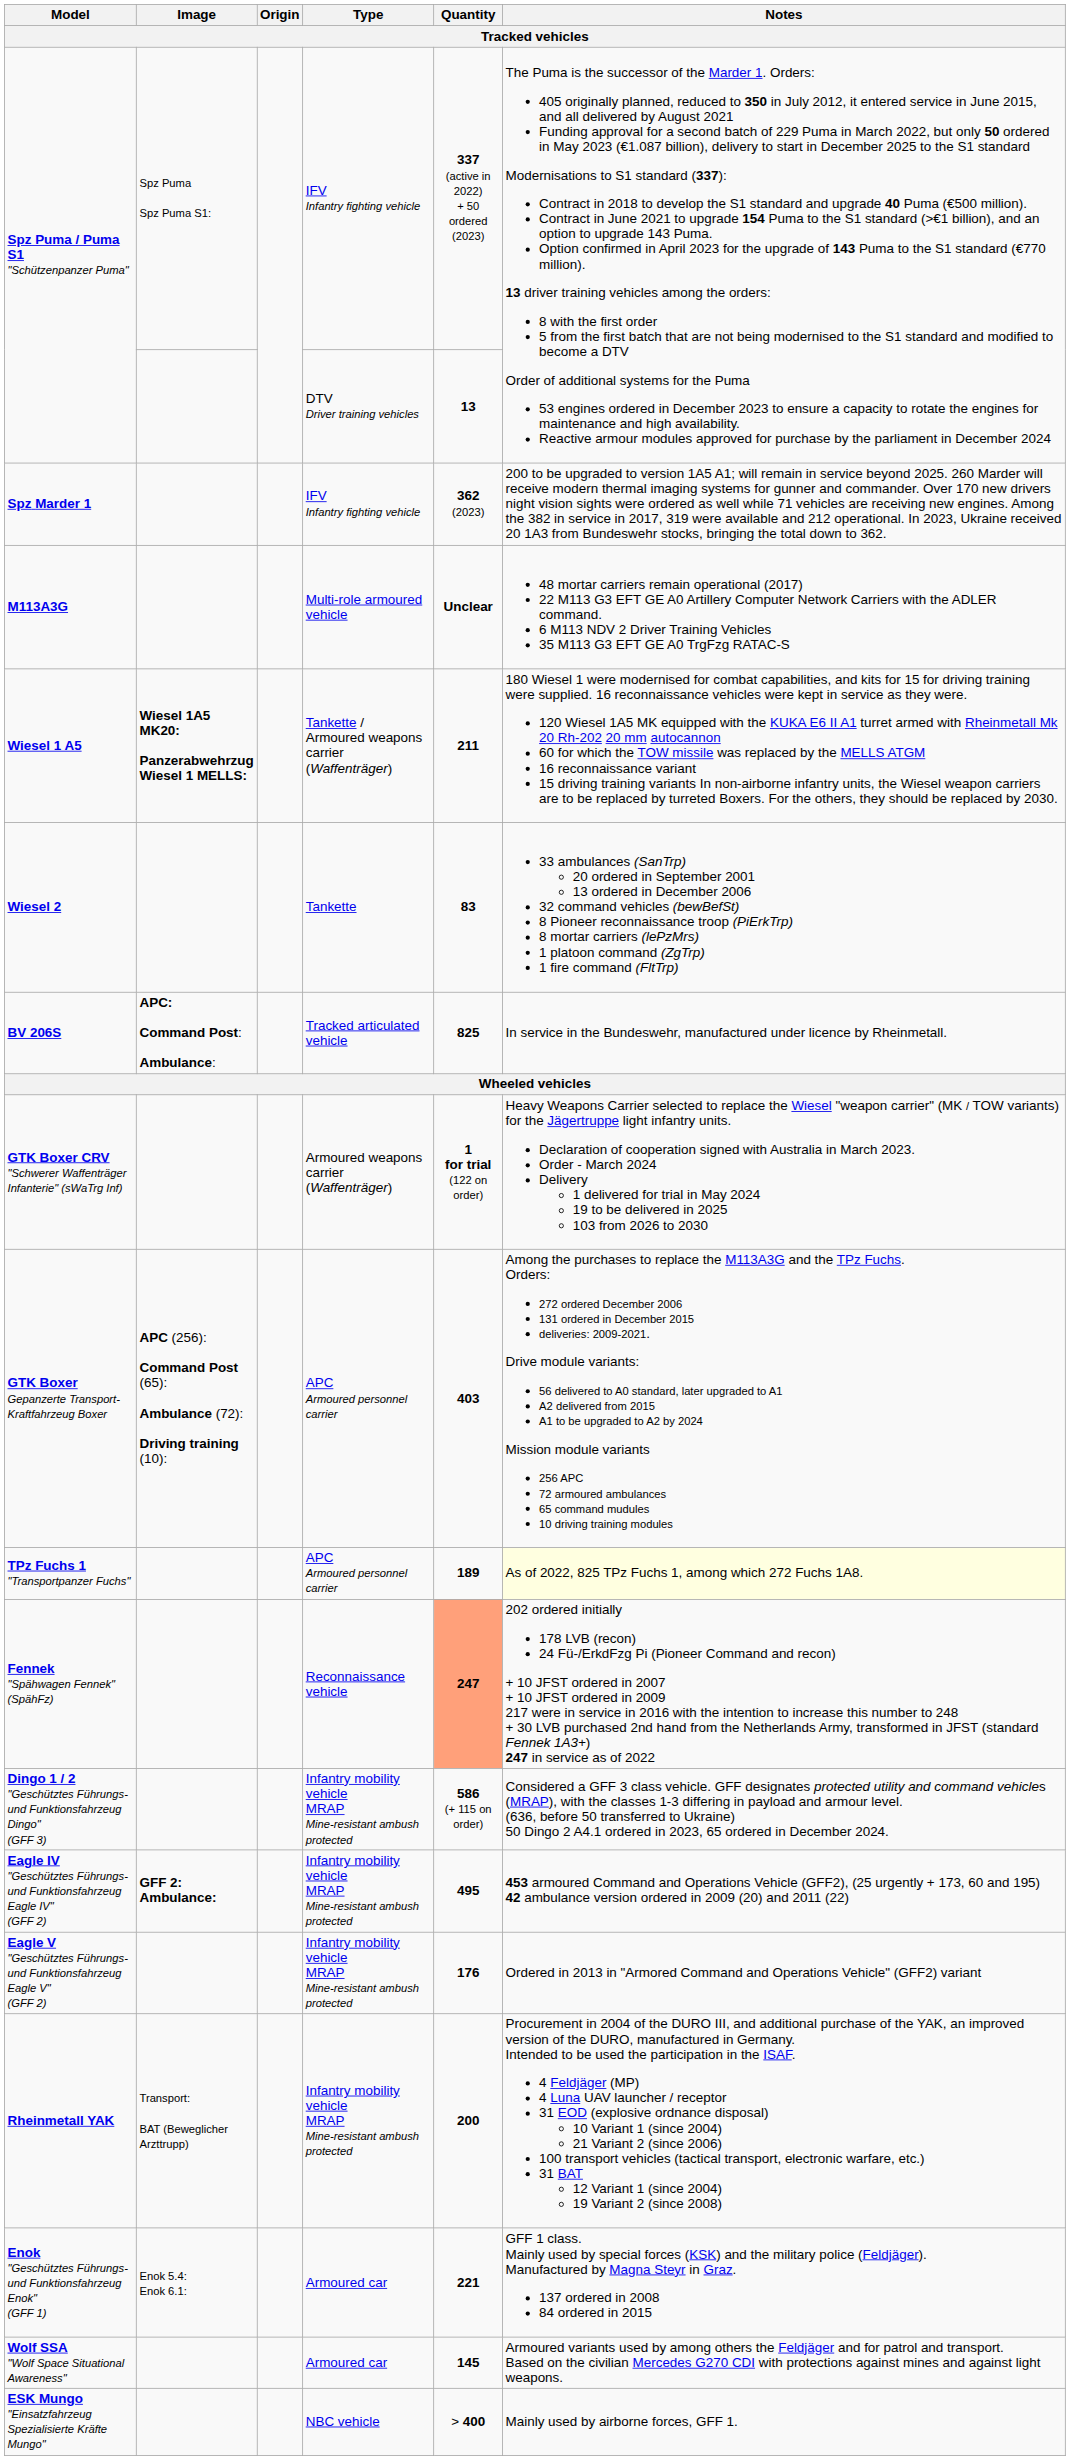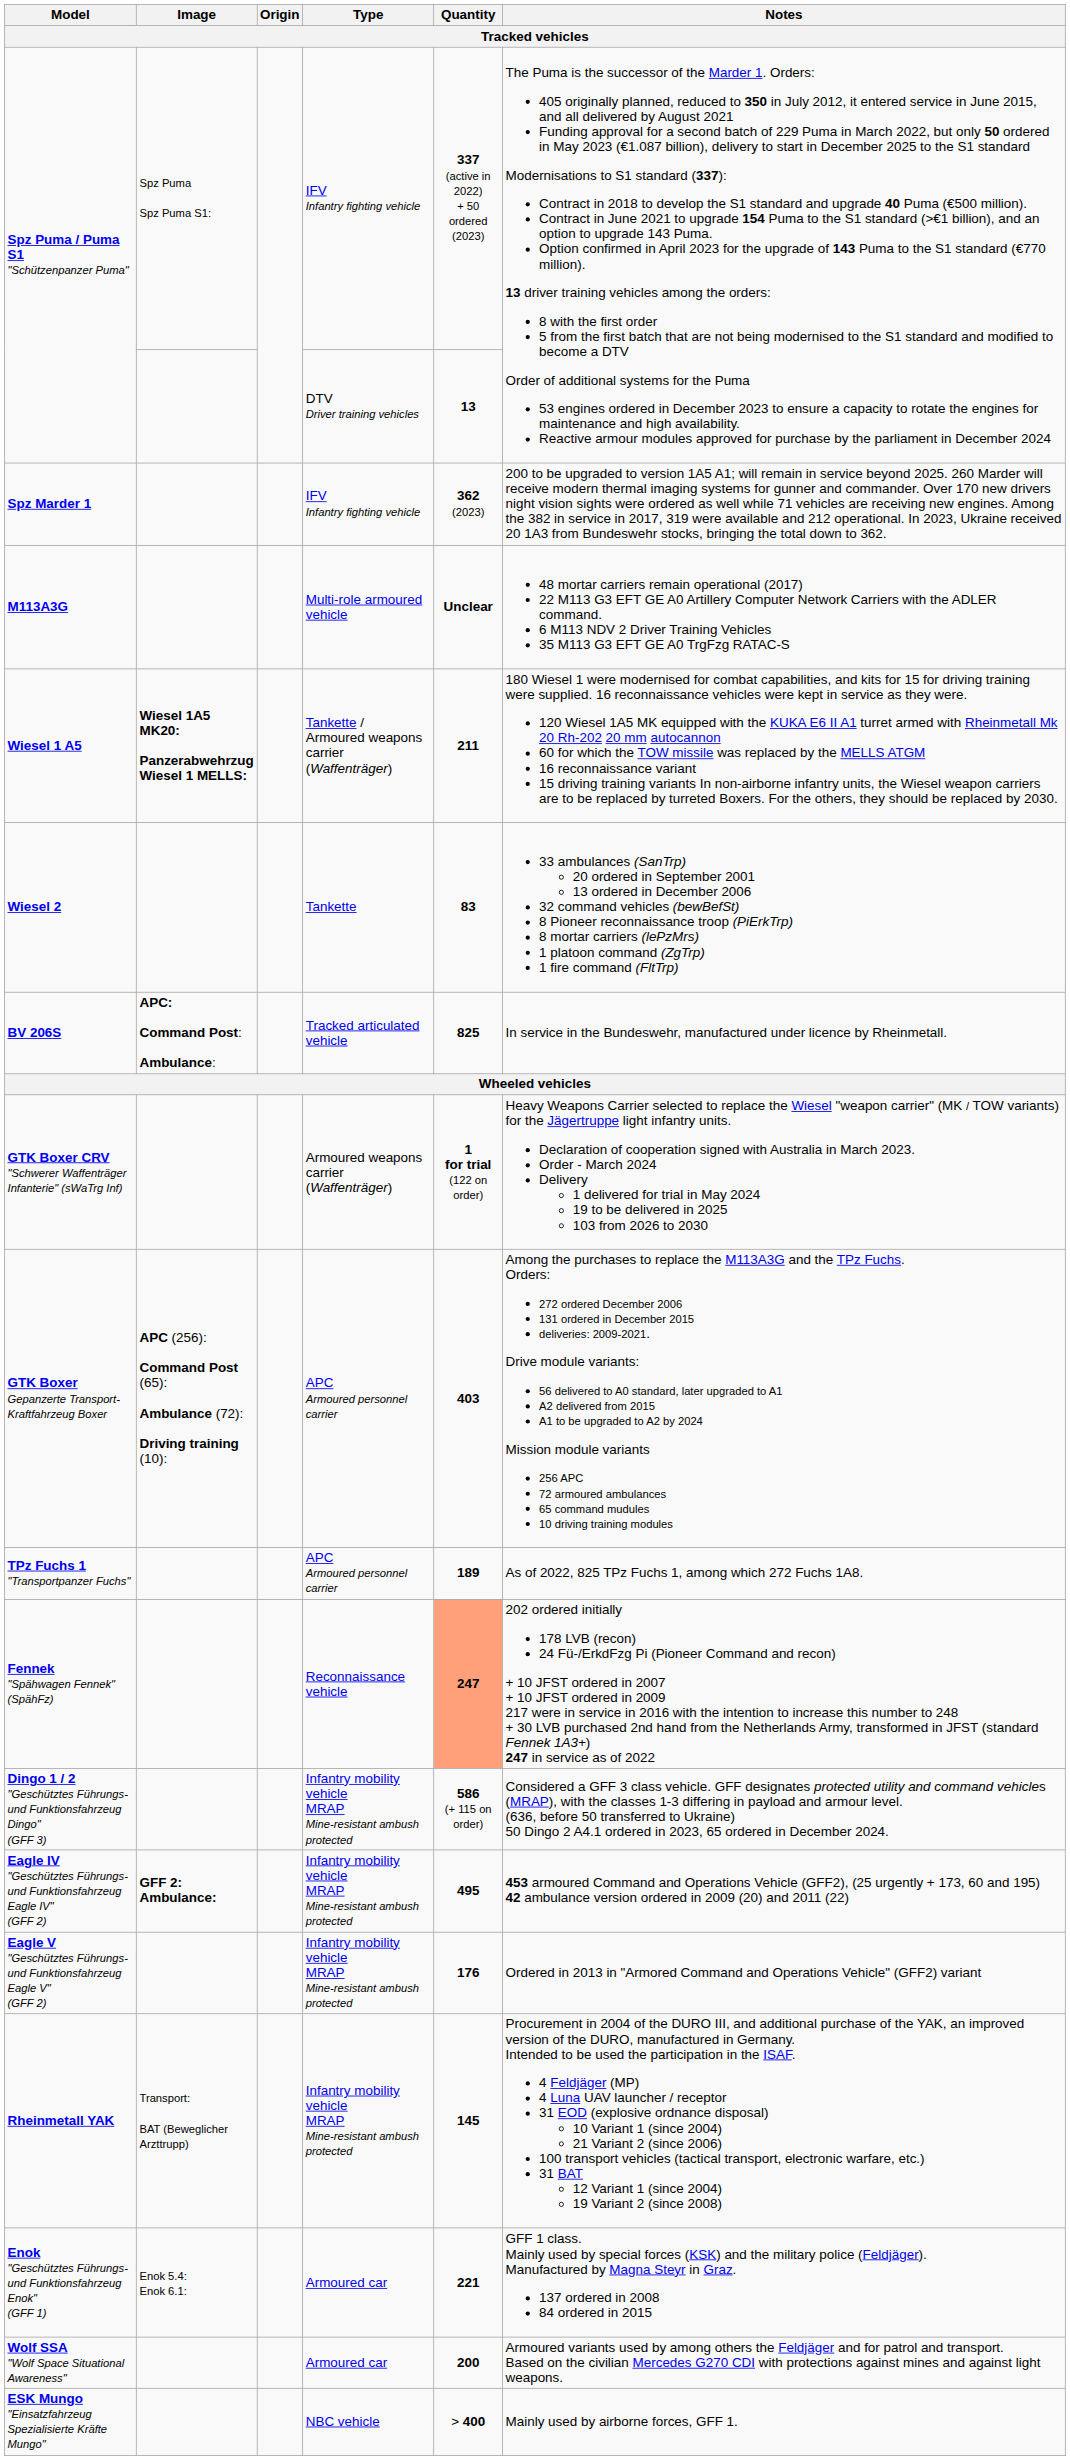(684, 1573) lightyellow background -> (684, 1573) no background
(468, 2121) 200 -> (468, 2121) 145
(468, 2362) 145 -> (468, 2362) 200
